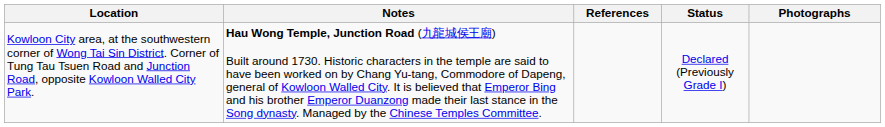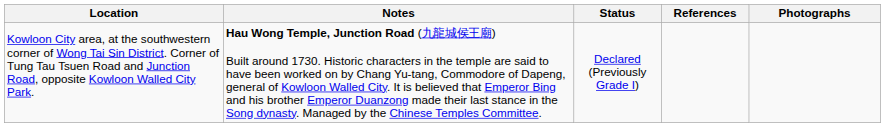columns swapped: (705, 13) <-> (617, 13)
